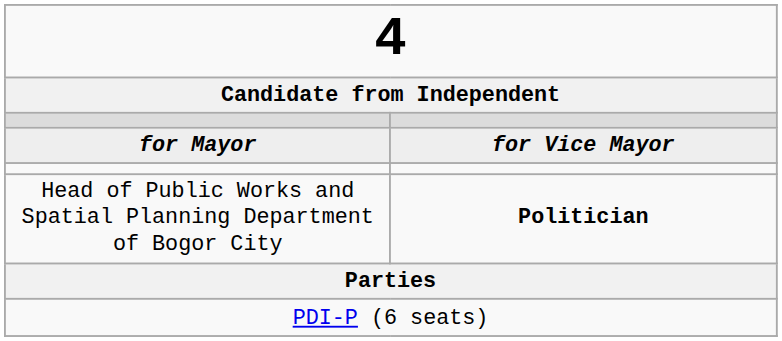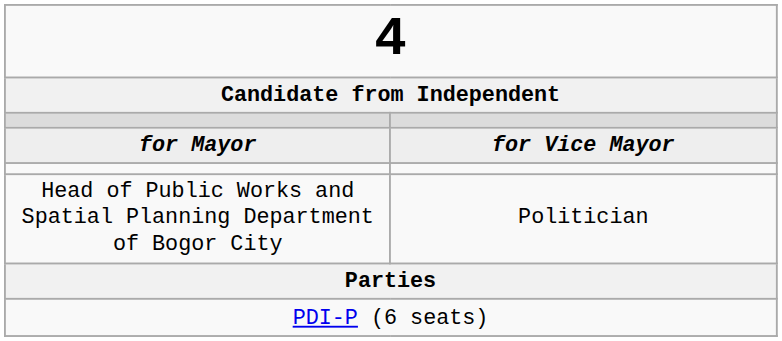(583, 218) bold -> (583, 218) normal
